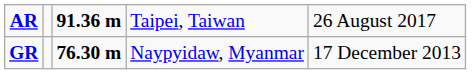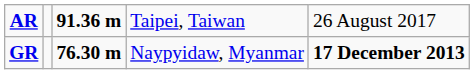(387, 52) normal -> (389, 52) bold
